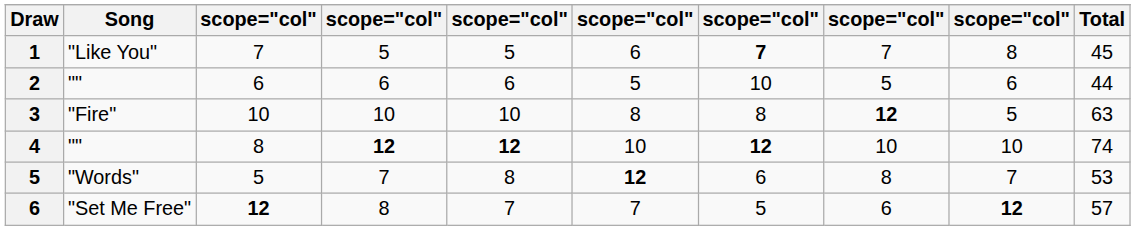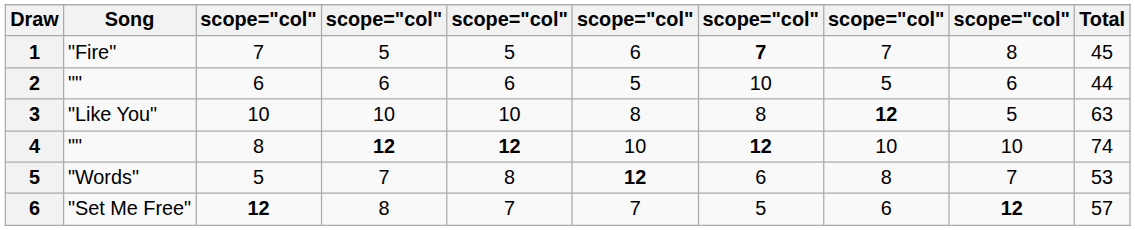(112, 51) "Like You" -> (92, 51) "Fire"
(92, 114) "Fire" -> (112, 114) "Like You"
